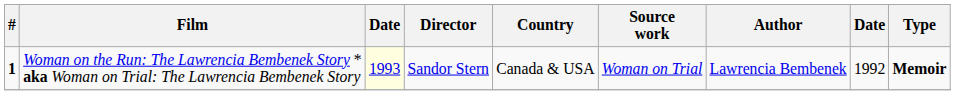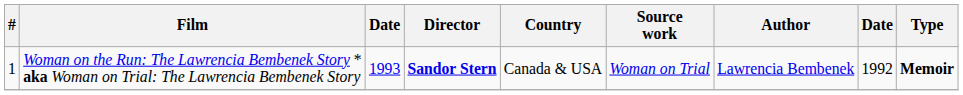(12, 68) bold -> (12, 68) normal
(385, 68) lightyellow background -> (385, 68) no background
(448, 68) normal -> (452, 68) bold
